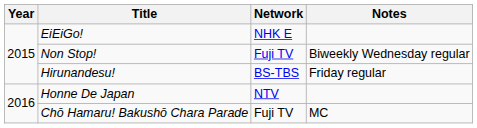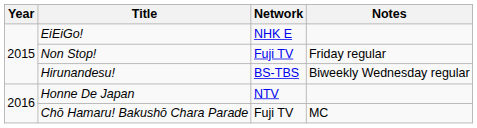(389, 53) Biweekly Wednesday regular -> (347, 53) Friday regular
(347, 73) Friday regular -> (389, 73) Biweekly Wednesday regular
